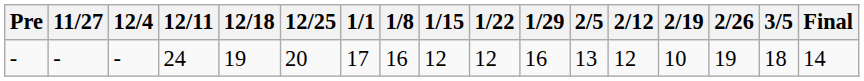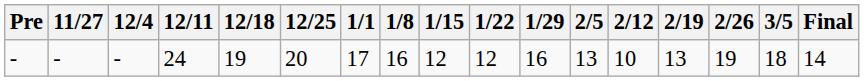(625, 57) 12 -> (625, 57) 10
(675, 57) 10 -> (675, 57) 13
